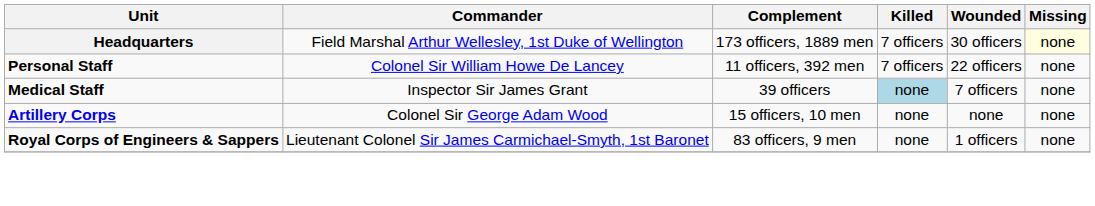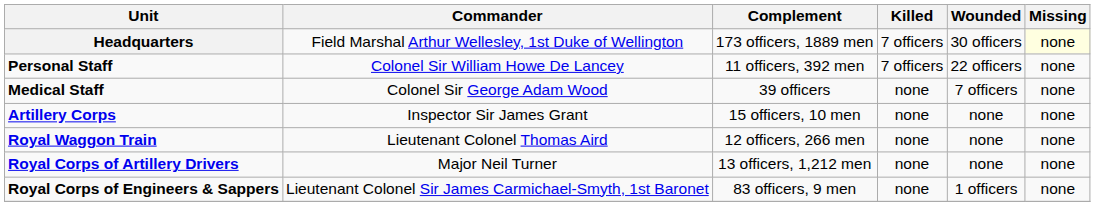(497, 90) Inspector Sir James Grant -> (497, 90) Colonel Sir George Adam Wood
(912, 90) lightblue background -> (912, 90) no background
(497, 115) Colonel Sir George Adam Wood -> (497, 115) Inspector Sir James Grant
+ row: (82, 139)
+ row: (123, 164)
